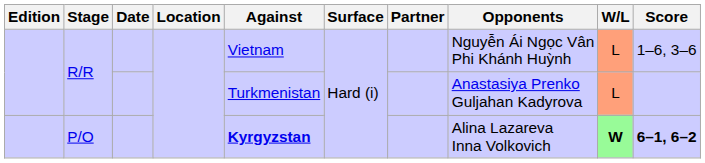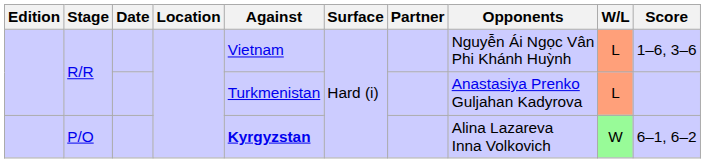(615, 135) bold -> (615, 135) normal
(667, 135) bold -> (667, 135) normal
